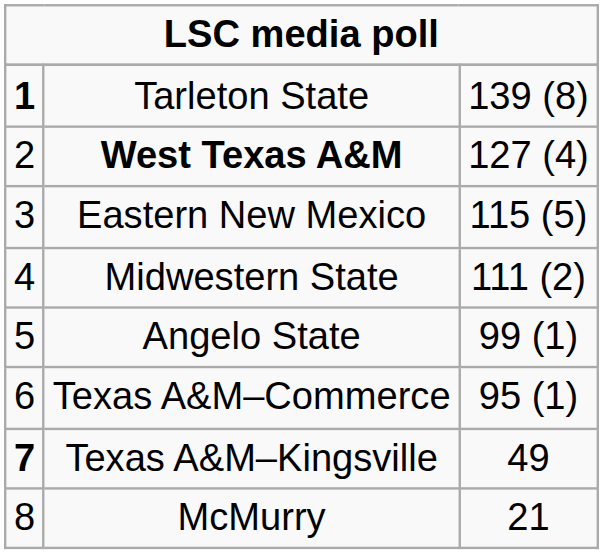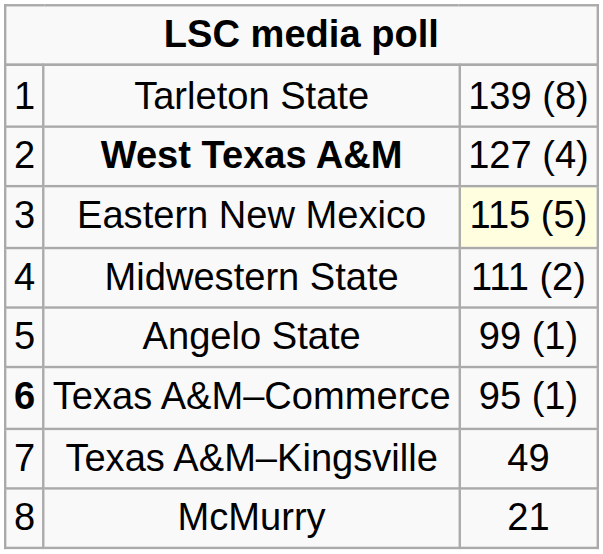(25, 95) bold -> (25, 95) normal
(528, 215) no background -> (528, 215) lightyellow background
(25, 397) normal -> (25, 397) bold
(25, 457) bold -> (25, 457) normal
